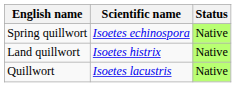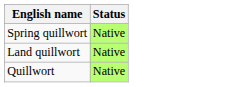- column: (141, 14)
